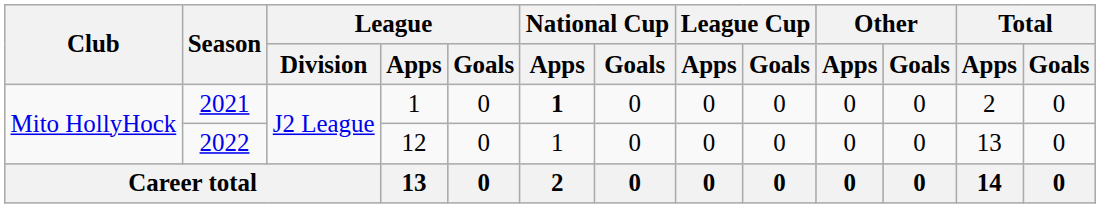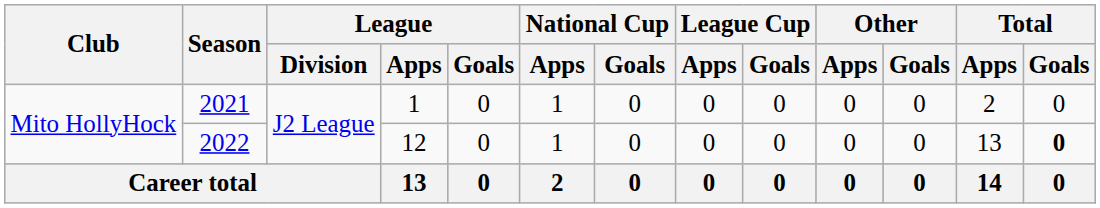(557, 103) bold -> (557, 103) normal
(1059, 143) normal -> (1059, 143) bold
